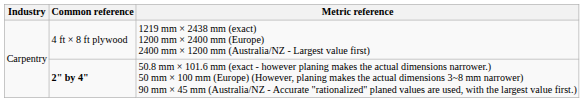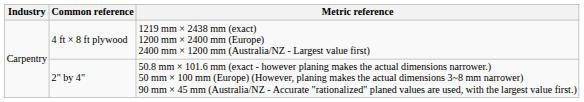(70, 78) bold -> (68, 78) normal
